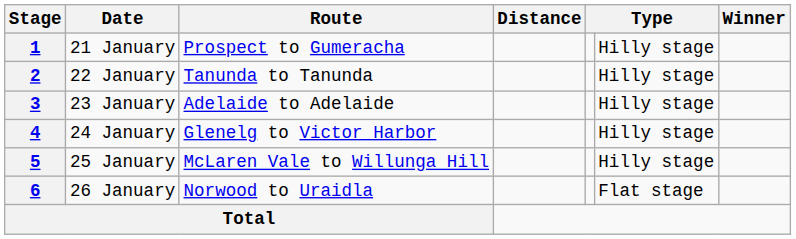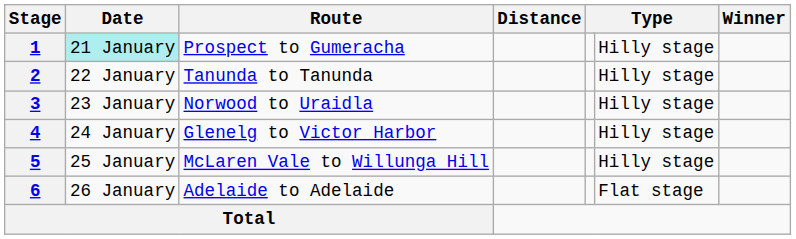(123, 48) no background -> (123, 48) paleturquoise background
(289, 105) Adelaide to Adelaide -> (278, 105) Norwood to Uraidla
(278, 191) Norwood to Uraidla -> (289, 191) Adelaide to Adelaide
